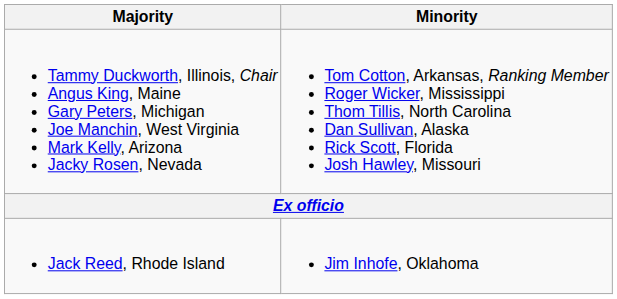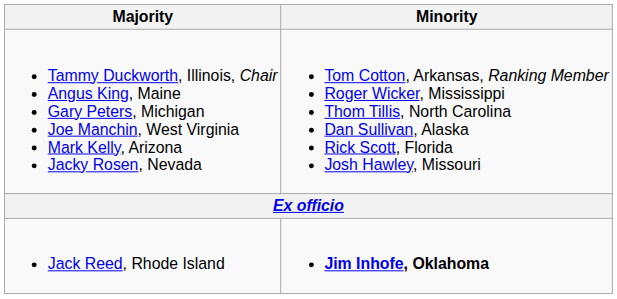(447, 265) normal -> (447, 265) bold
